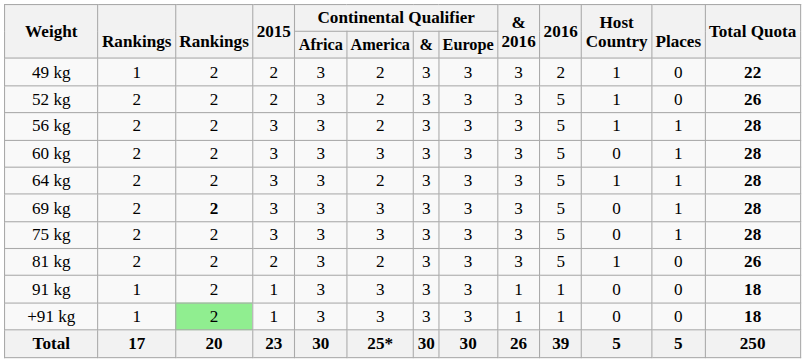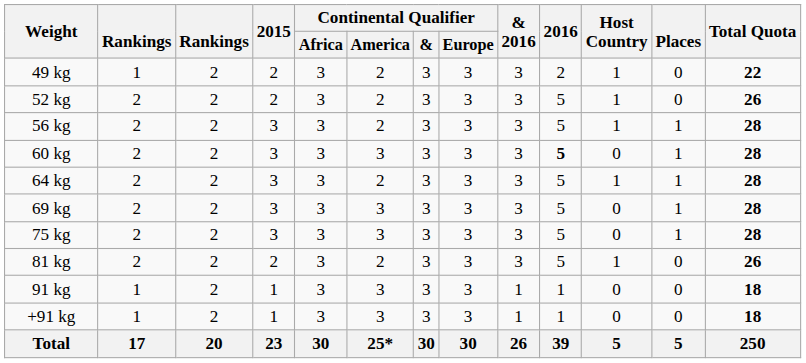(561, 153) normal -> (561, 153) bold
(214, 207) bold -> (214, 207) normal
(214, 316) lightgreen background -> (214, 316) no background
